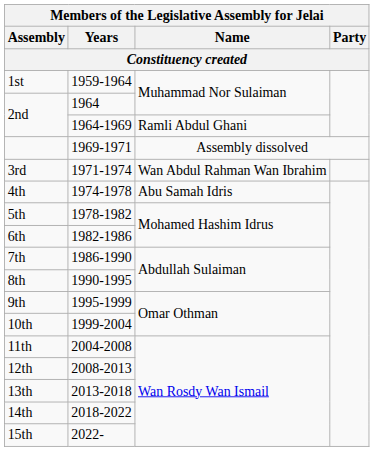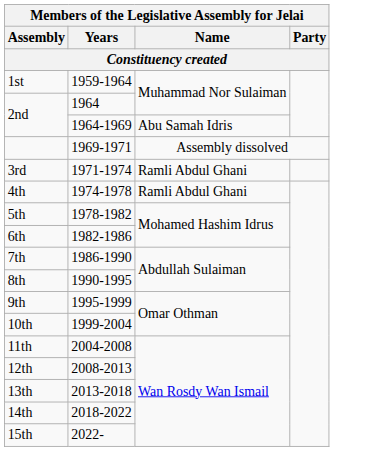(193, 125) Ramli Abdul Ghani -> (185, 125) Abu Samah Idris
(232, 170) Wan Abdul Rahman Wan Ibrahim -> (193, 170) Ramli Abdul Ghani
(185, 192) Abu Samah Idris -> (193, 192) Ramli Abdul Ghani
